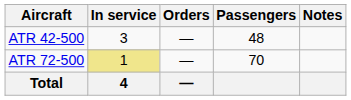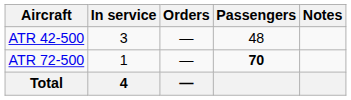(124, 60) khaki background -> (124, 60) no background
(256, 60) normal -> (256, 60) bold
